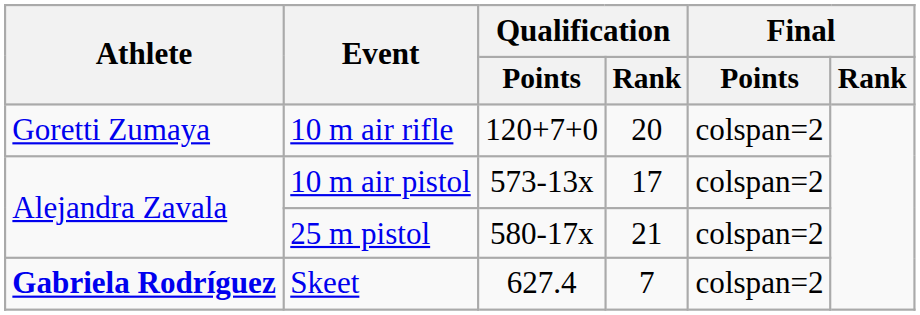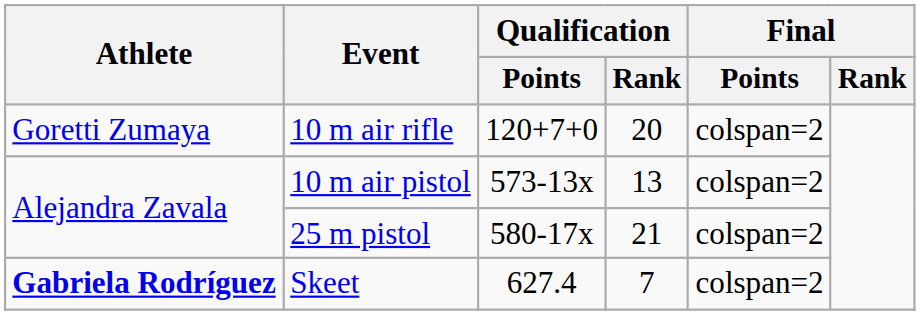(647, 181) 17 -> (647, 181) 13
